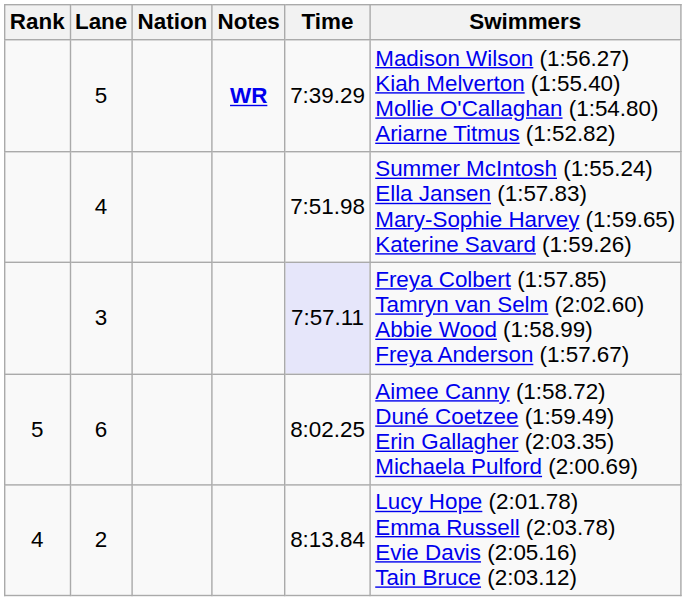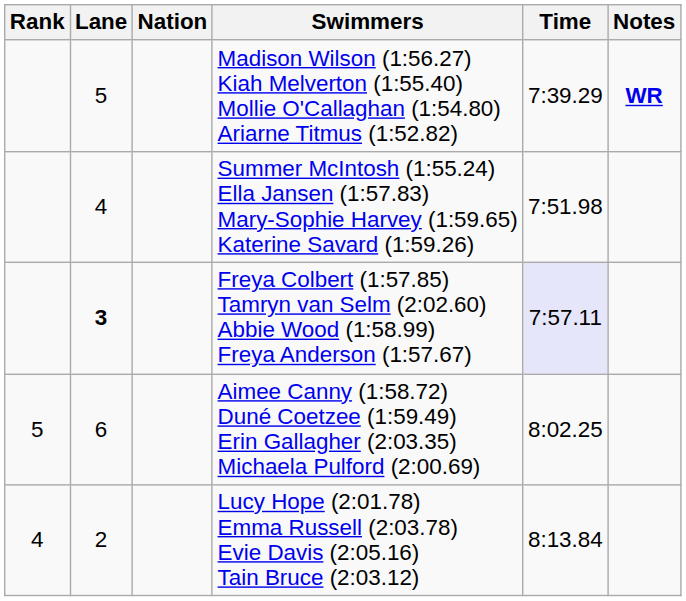columns swapped: (525, 22) <-> (249, 22)
(101, 317) normal -> (101, 317) bold
